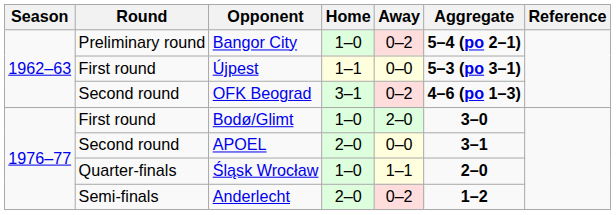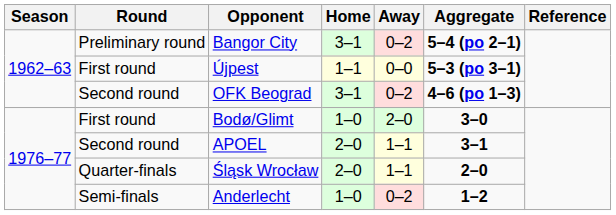(348, 42) 1–0 -> (348, 42) 3–1
(399, 145) 0–0 -> (399, 145) 1–1
(348, 171) 1–0 -> (348, 171) 2–0
(348, 196) 2–0 -> (348, 196) 1–0
